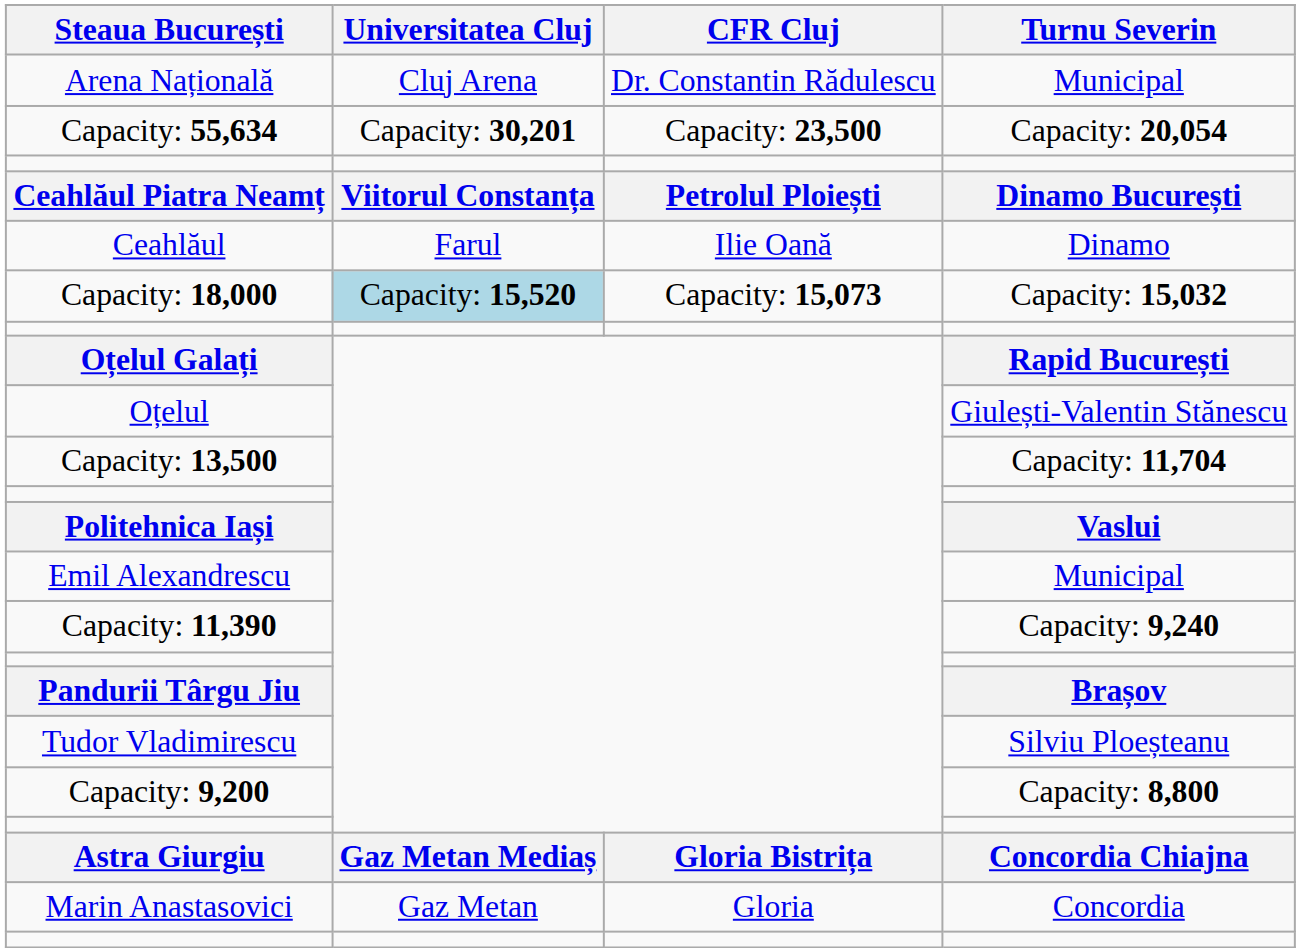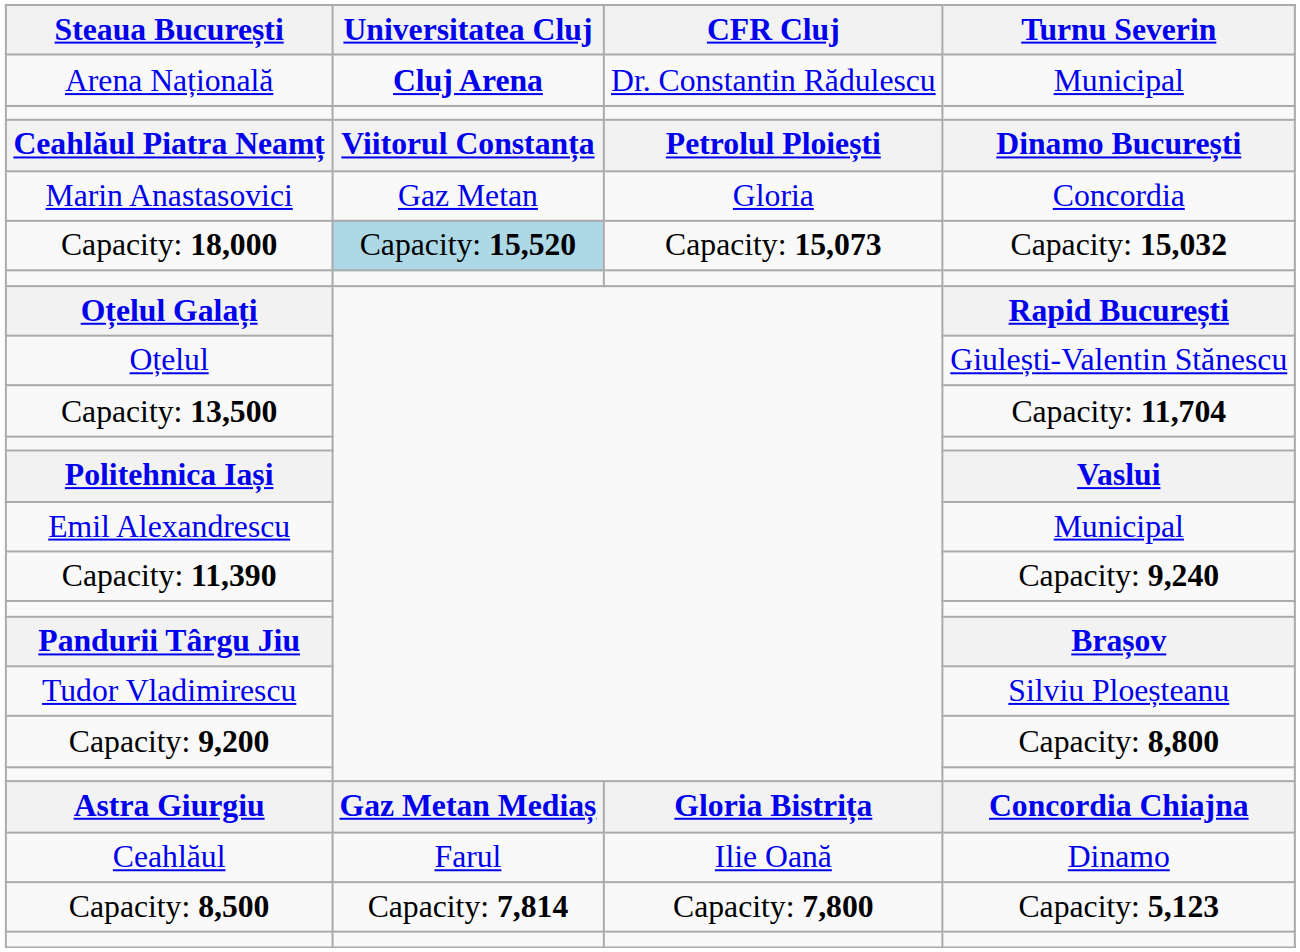(468, 79) normal -> (468, 79) bold
- row: (169, 130)
rows swapped: (169, 245) <-> (169, 906)
+ row: (169, 906)
